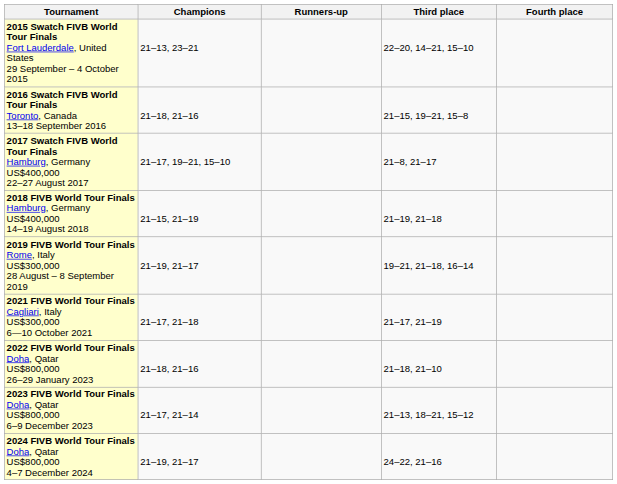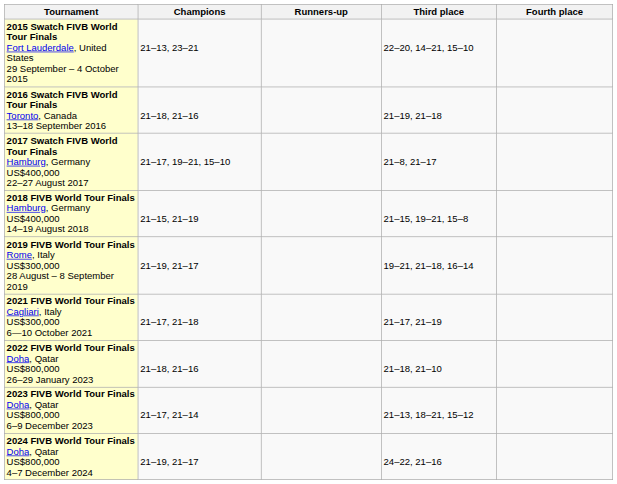(426, 115) 21–15, 19–21, 15–8 -> (413, 115) 21–19, 21–18
(413, 218) 21–19, 21–18 -> (426, 218) 21–15, 19–21, 15–8
